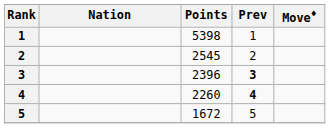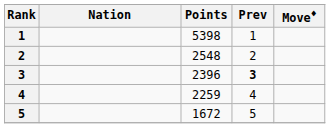(206, 56) 2545 -> (206, 56) 2548
(206, 94) 2260 -> (206, 94) 2259
(253, 94) bold -> (253, 94) normal
